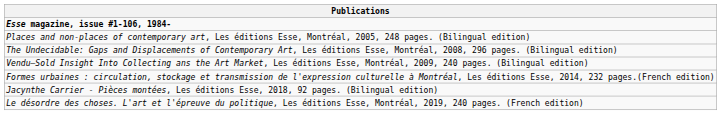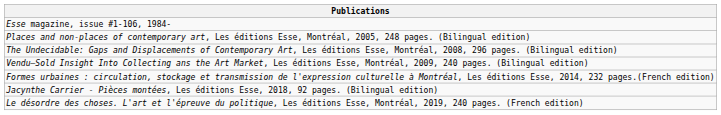(89, 24) bold -> (89, 24) normal
